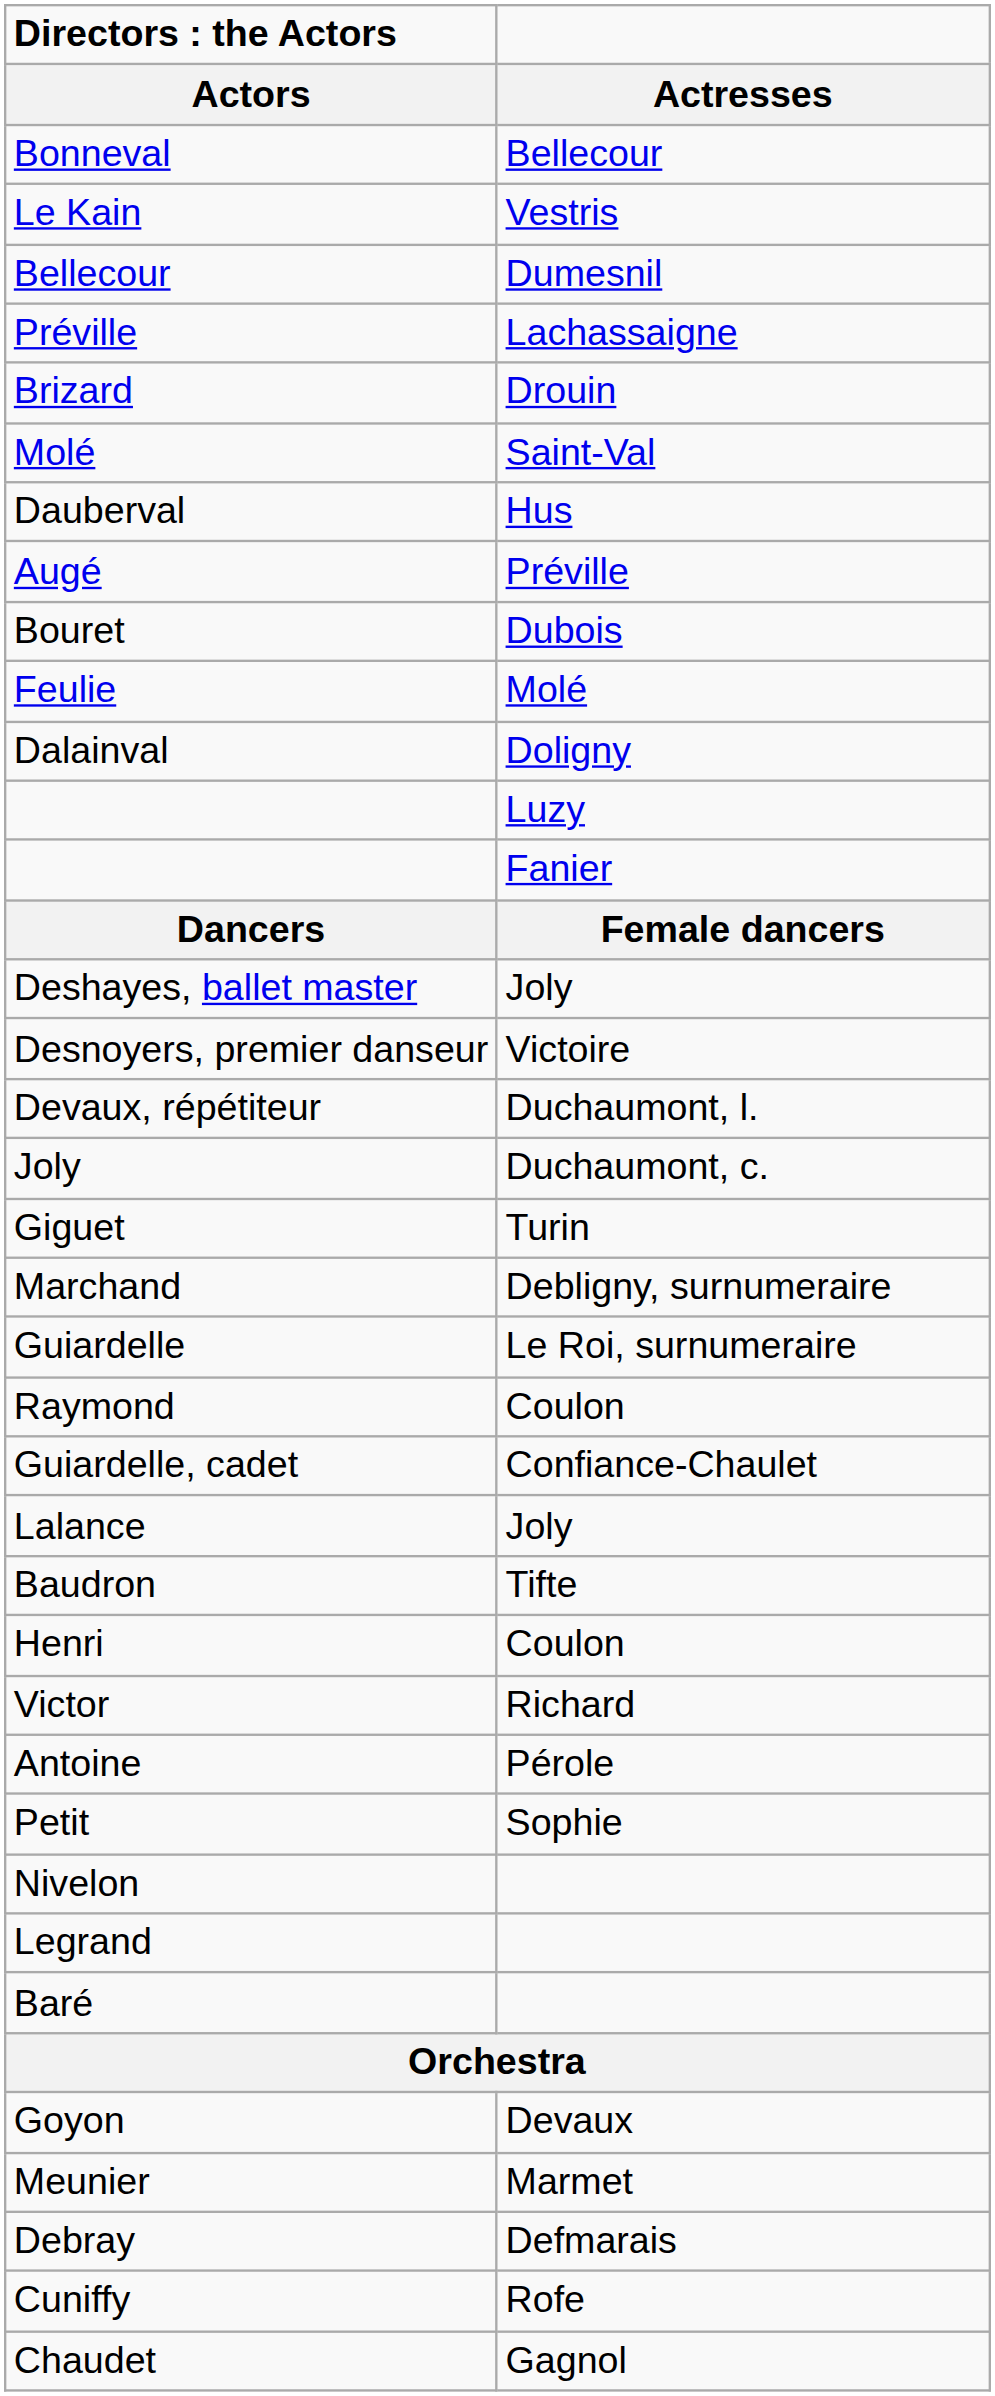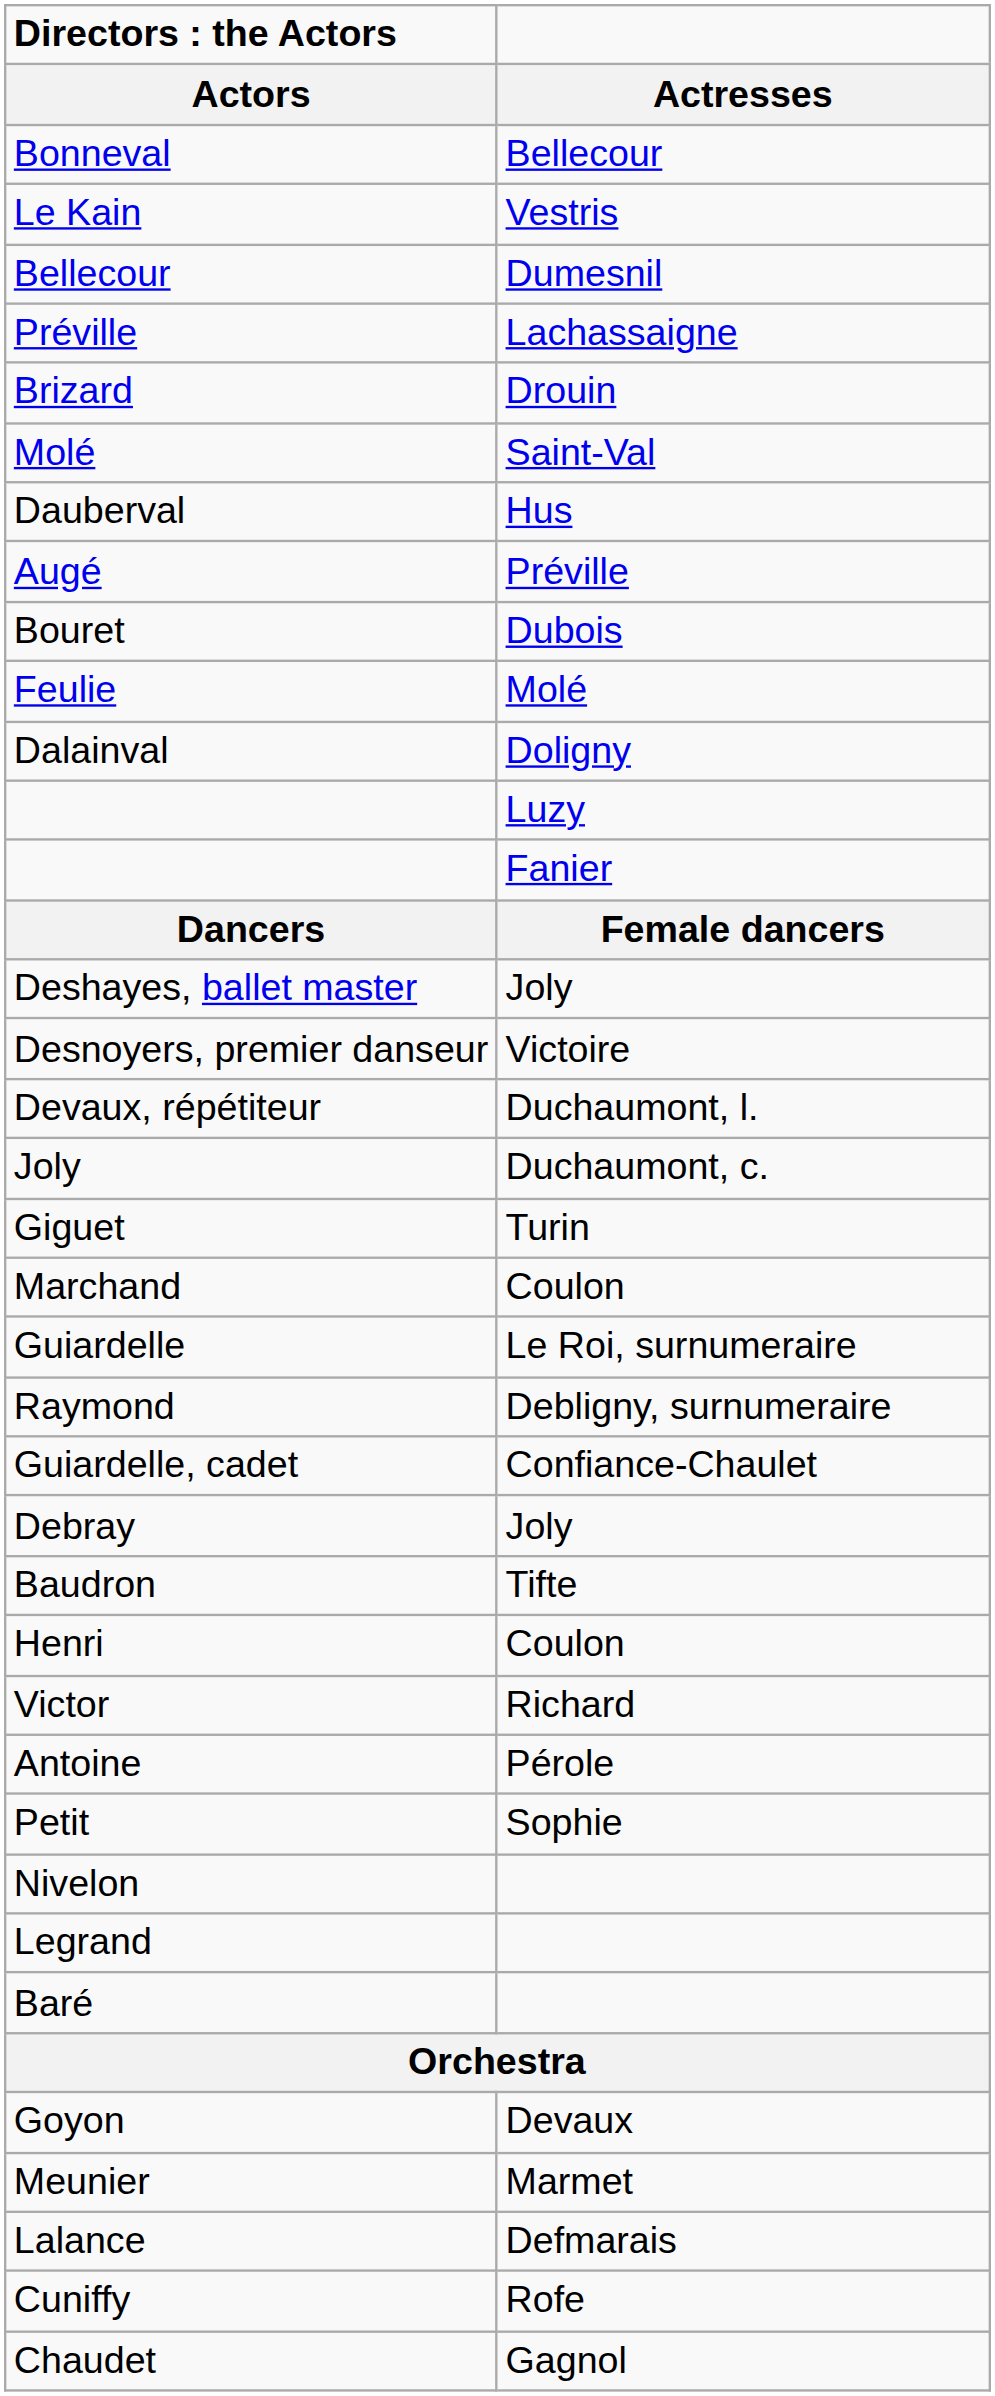(699, 1286) Debligny, surnumeraire -> (565, 1286) Coulon
(565, 1405) Coulon -> (699, 1405) Debligny, surnumeraire
(80, 1525) Lalance -> (74, 1525) Debray
(74, 2240) Debray -> (80, 2240) Lalance
